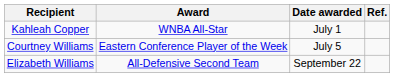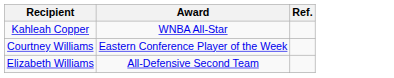- column: (327, 13)
